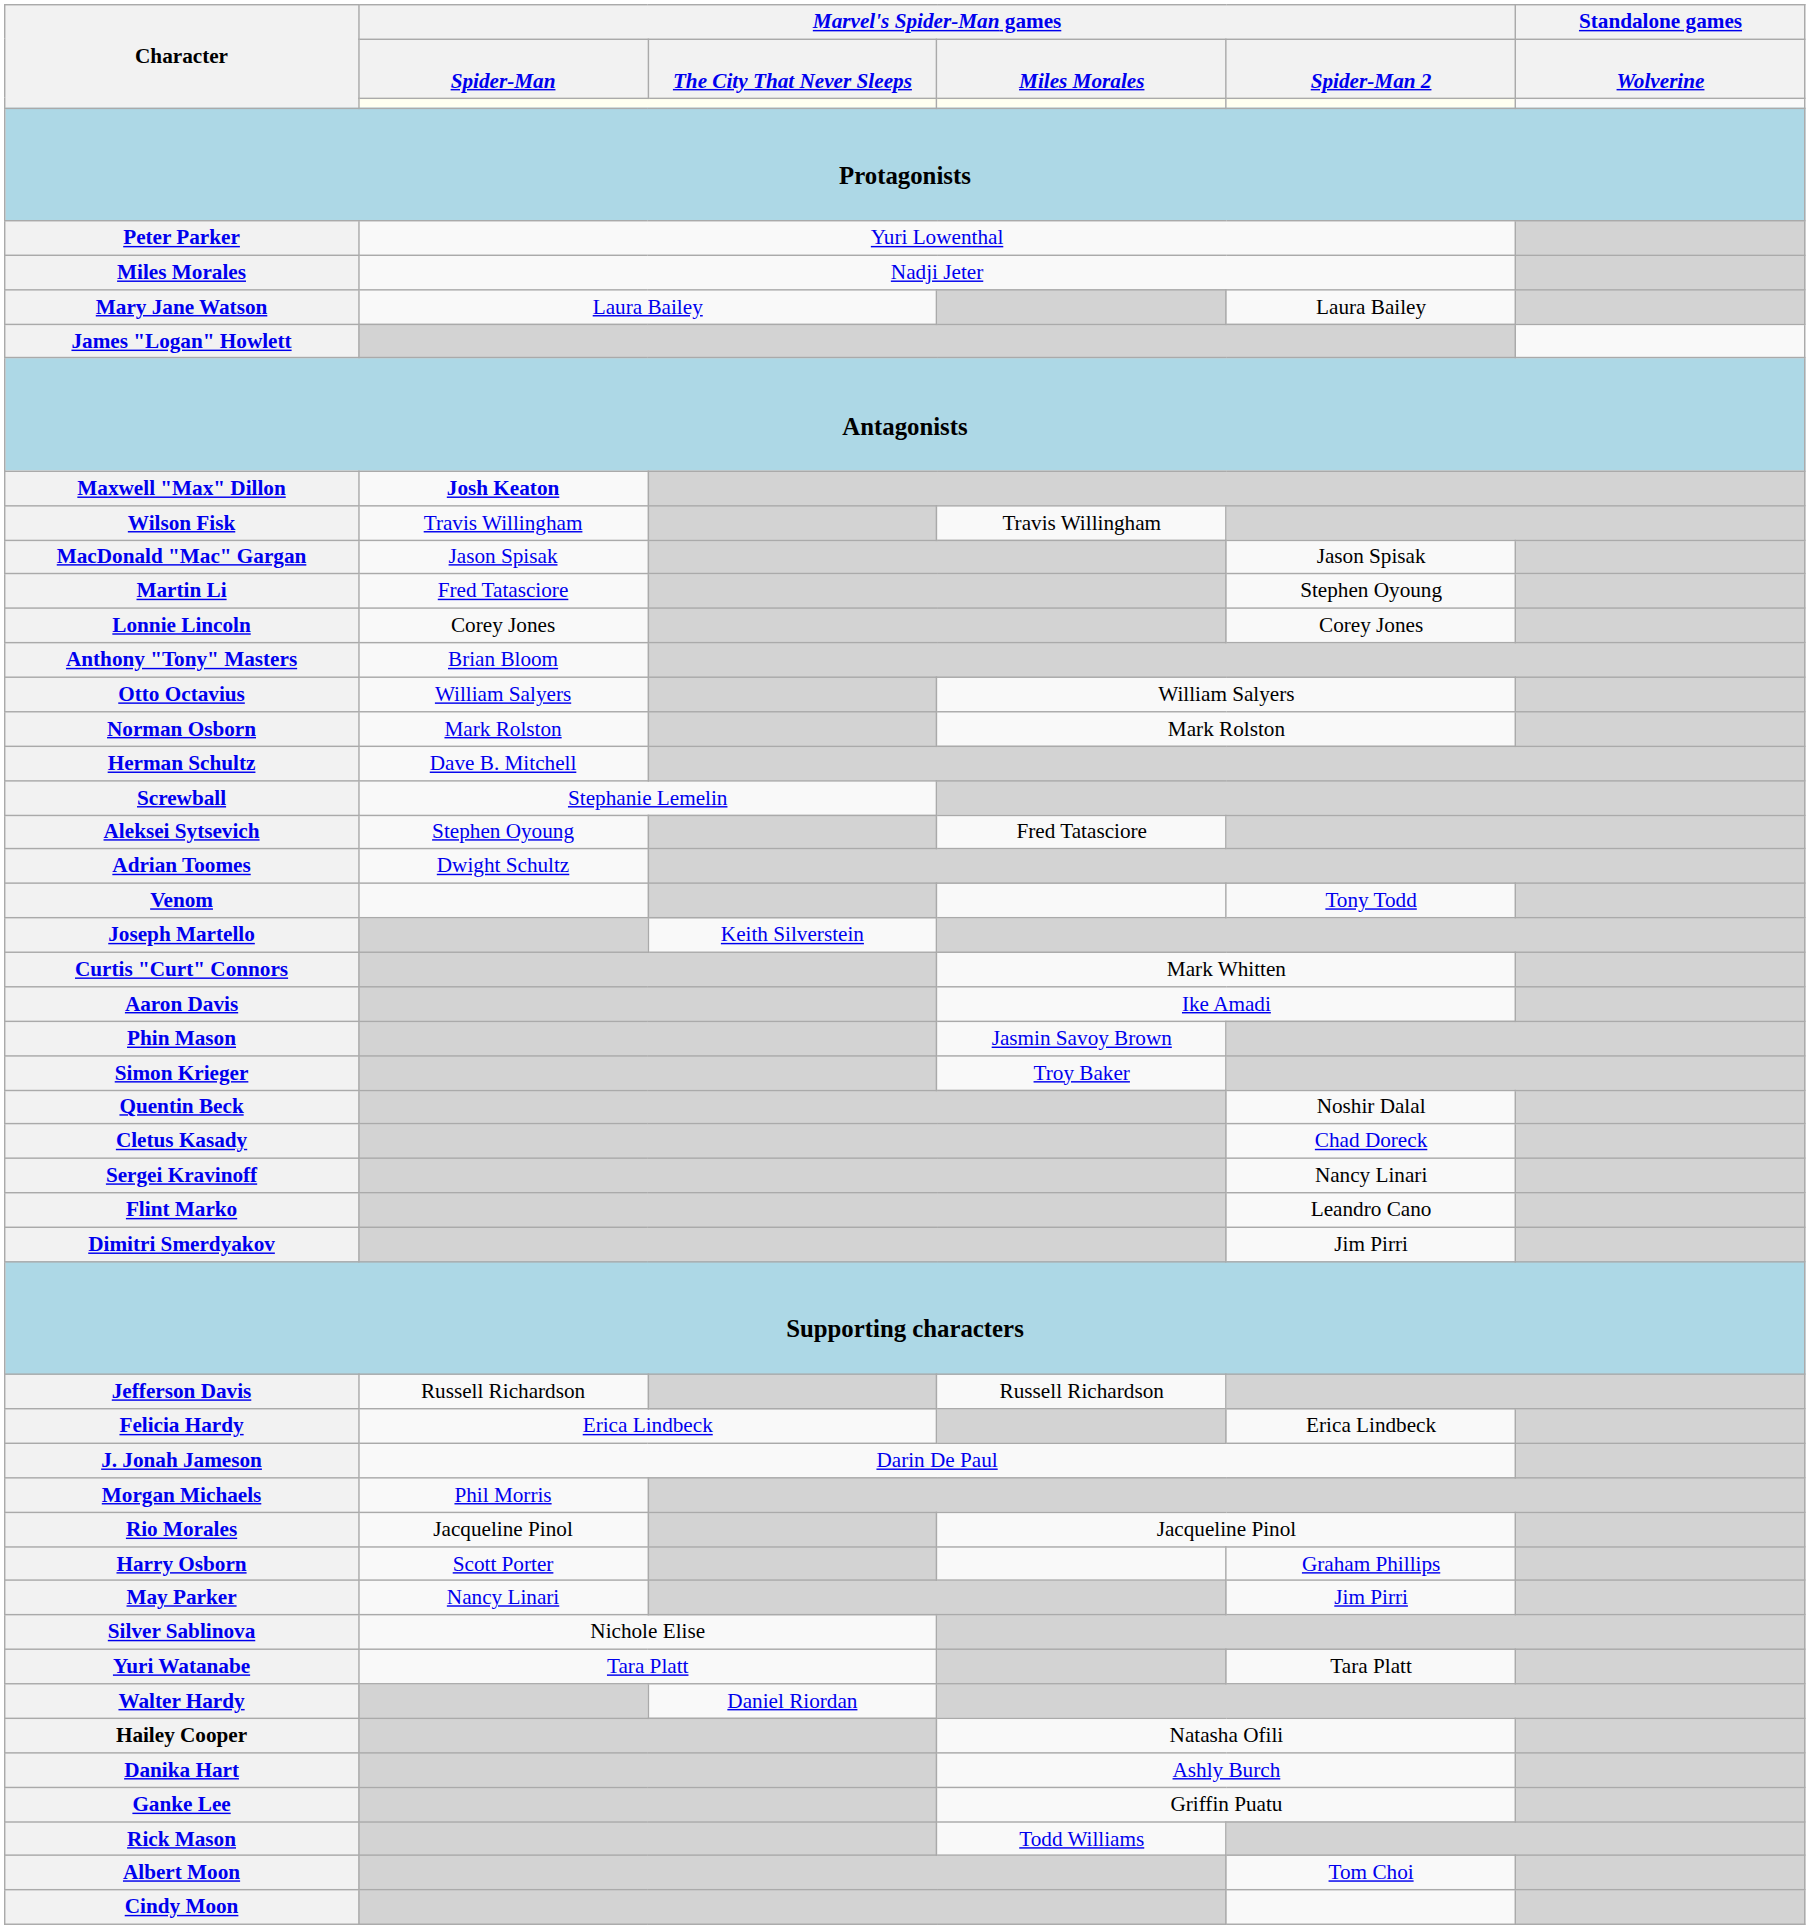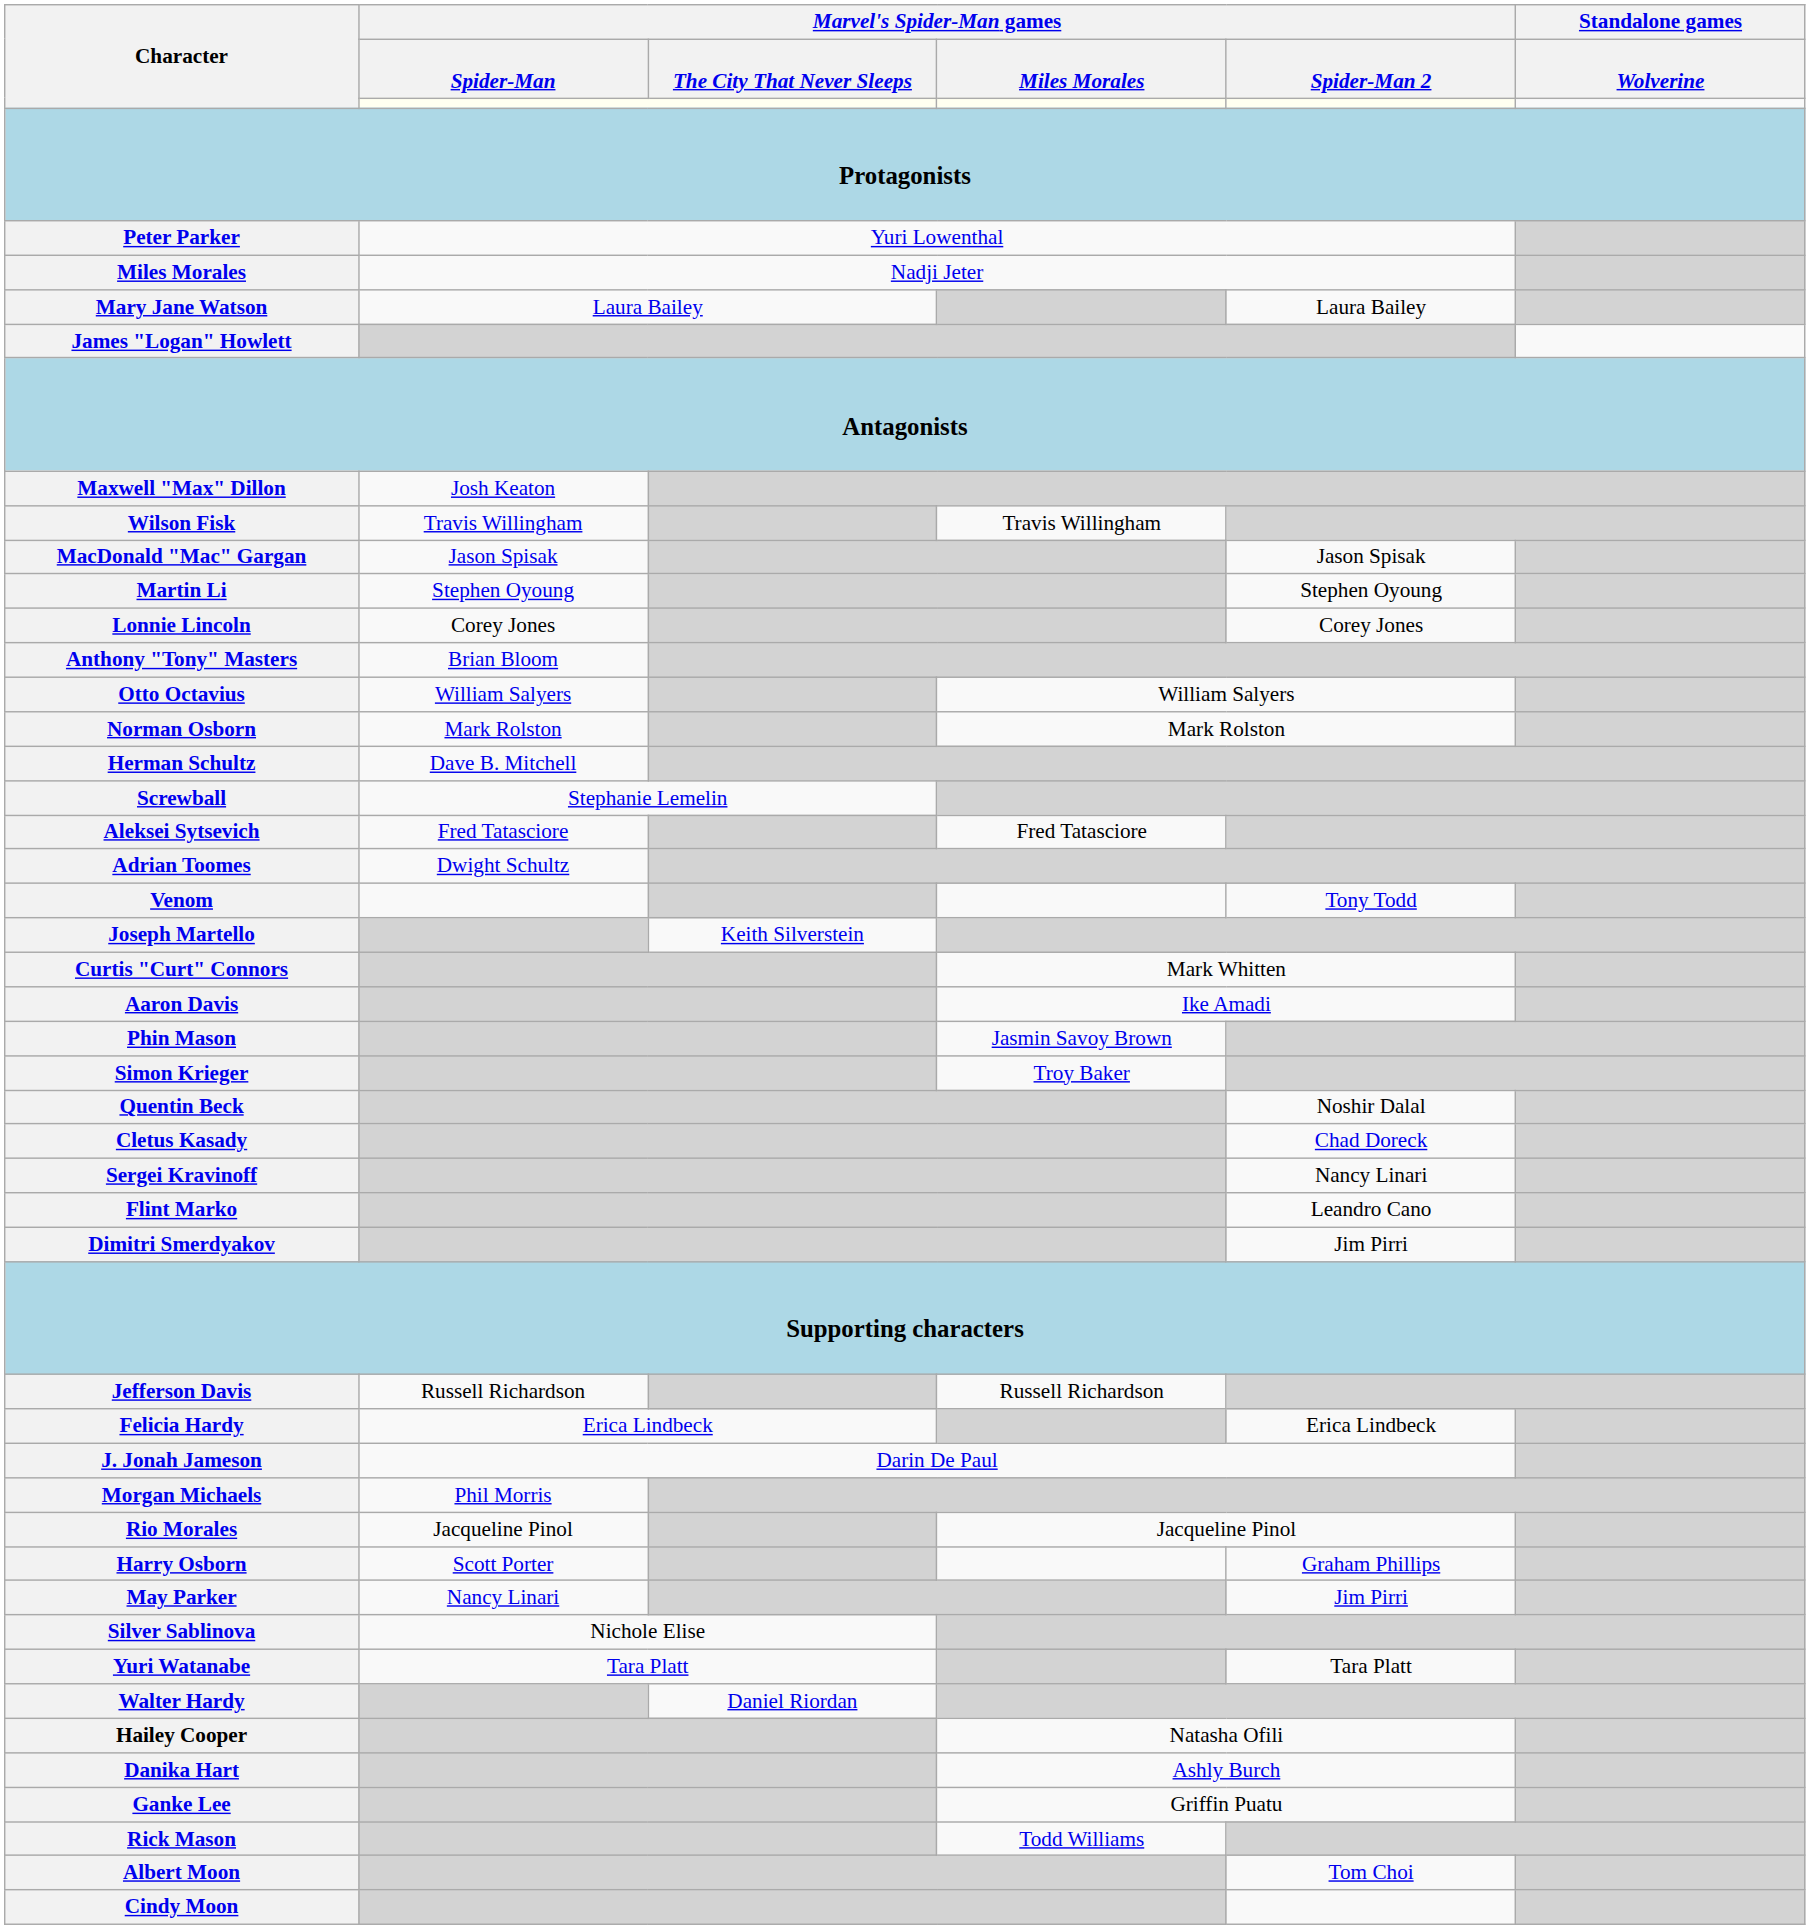(503, 487) bold -> (503, 487) normal
(503, 590) Fred Tatasciore -> (503, 590) Stephen Oyoung
(503, 831) Stephen Oyoung -> (503, 831) Fred Tatasciore
